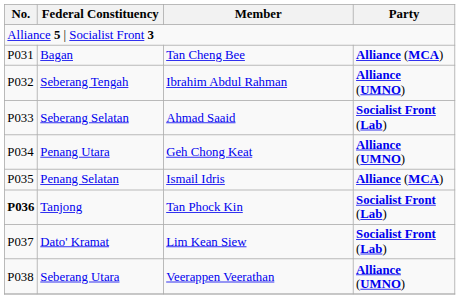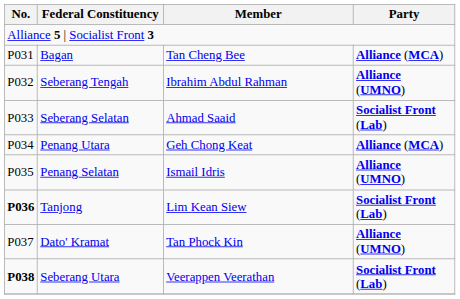(381, 152) Alliance (UMNO) -> (400, 144) Alliance (MCA)
(400, 179) Alliance (MCA) -> (381, 172) Alliance (UMNO)
(204, 207) Tan Phock Kin -> (206, 207) Lim Kean Siew
(206, 241) Lim Kean Siew -> (204, 241) Tan Phock Kin
(396, 241) Socialist Front (Lab) -> (381, 241) Alliance (UMNO)
(21, 276) normal -> (21, 276) bold
(381, 276) Alliance (UMNO) -> (396, 276) Socialist Front (Lab)
